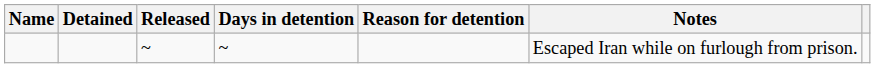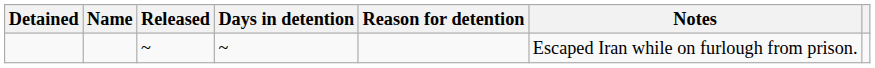columns swapped: (32, 18) <-> (98, 18)
